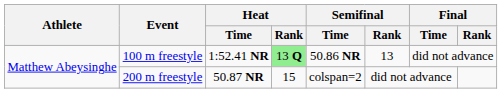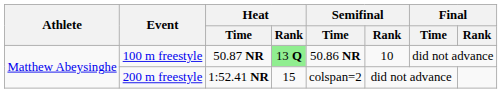(239, 56) 1:52.41 NR -> (239, 56) 50.87 NR
(387, 56) 13 -> (387, 56) 10
(239, 77) 50.87 NR -> (239, 77) 1:52.41 NR
